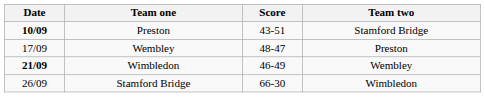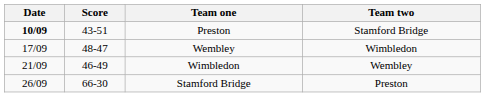columns swapped: (153, 13) <-> (272, 13)
(391, 48) Preston -> (391, 48) Wimbledon
(34, 65) bold -> (34, 65) normal
(391, 83) Wimbledon -> (391, 83) Preston
